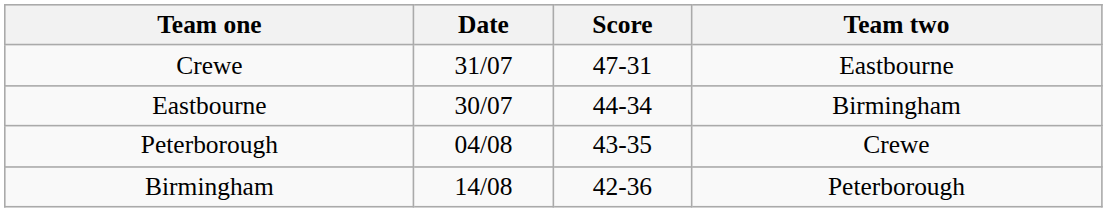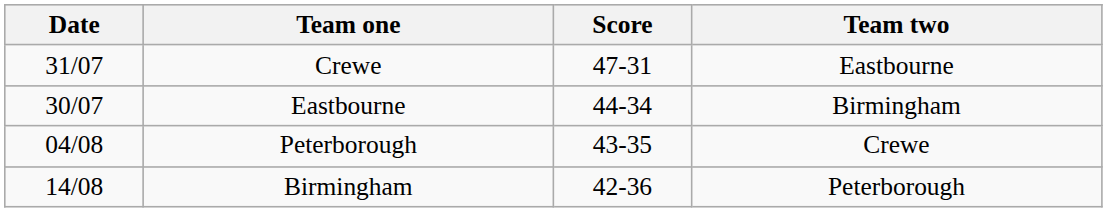columns swapped: (483, 24) <-> (209, 24)
